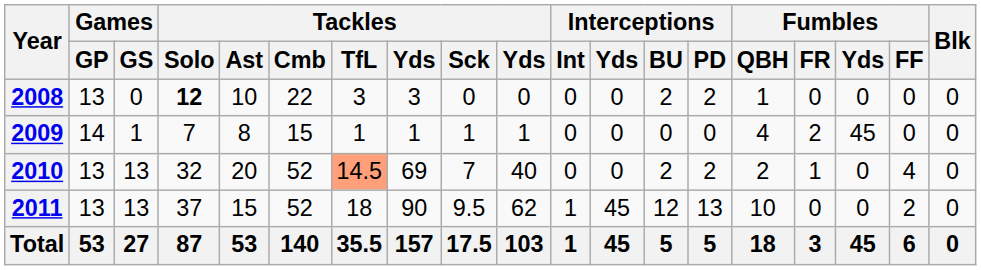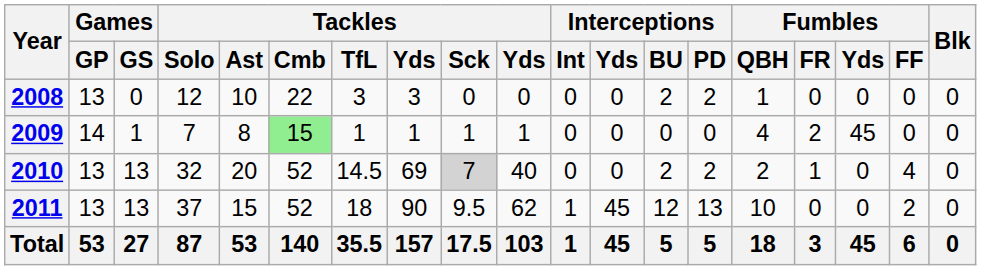(189, 97) bold -> (189, 97) normal
(300, 134) no background -> (300, 134) lightgreen background
(359, 171) lightsalmon background -> (359, 171) no background
(469, 171) no background -> (469, 171) lightgrey background
